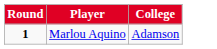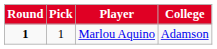+ column: (61, 14)
